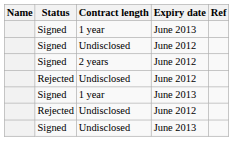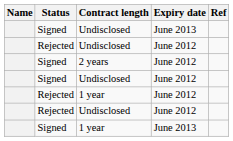(92, 29) 1 year -> (104, 29) Undisclosed
(52, 45) Signed -> (56, 45) Rejected
(56, 78) Rejected -> (52, 78) Signed
(52, 95) Signed -> (56, 95) Rejected
(175, 95) June 2013 -> (175, 95) June 2012
(104, 128) Undisclosed -> (92, 128) 1 year
